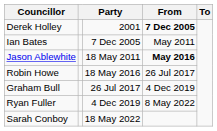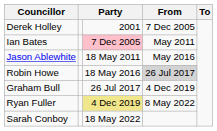(170, 27) bold -> (170, 27) normal
(116, 42) no background -> (116, 42) pink background
(173, 57) bold -> (174, 57) normal
(170, 73) no background -> (170, 73) lightgrey background
(116, 103) no background -> (116, 103) khaki background
